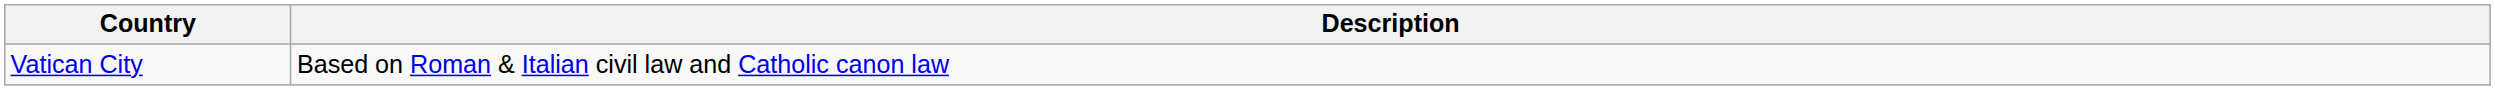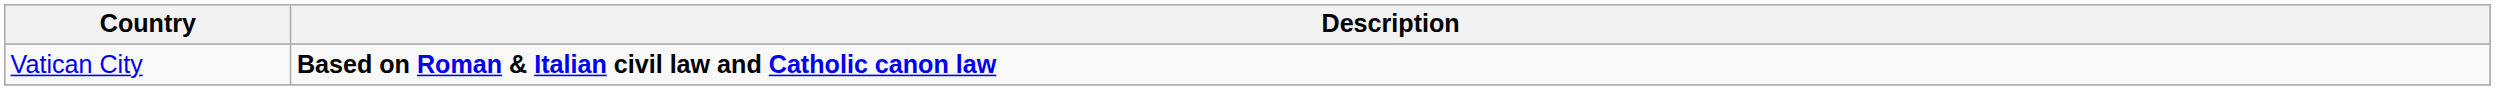(623, 64) normal -> (647, 64) bold
